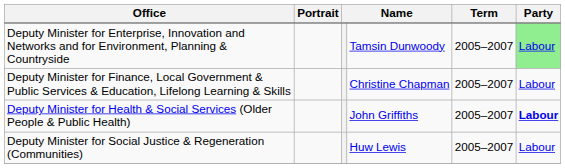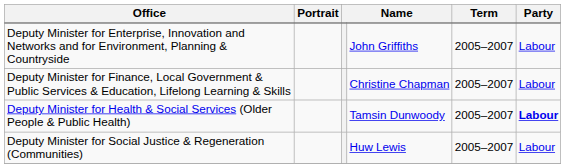(397, 46) Tamsin Dunwoody -> (384, 46) John Griffiths
(537, 46) lightgreen background -> (537, 46) no background
(384, 116) John Griffiths -> (397, 116) Tamsin Dunwoody
